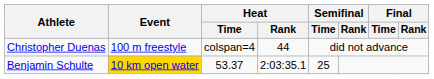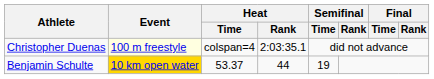(149, 48) no background -> (149, 48) lightyellow background
(283, 48) 44 -> (283, 48) 2:03:35.1
(283, 65) 2:03:35.1 -> (283, 65) 44
(324, 65) 25 -> (324, 65) 19
